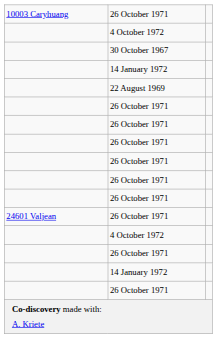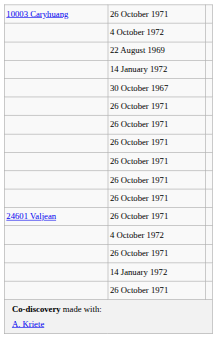rows swapped: (56, 51) <-> (56, 88)
